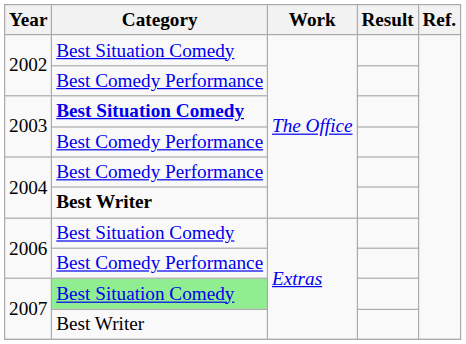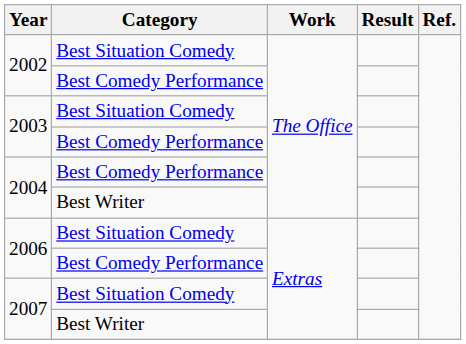(150, 111) bold -> (145, 111) normal
(104, 202) bold -> (100, 202) normal
(145, 293) lightgreen background -> (145, 293) no background
